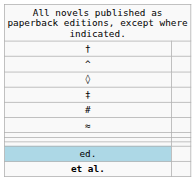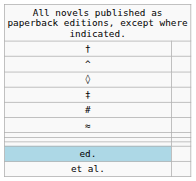(88, 169) bold -> (88, 169) normal
